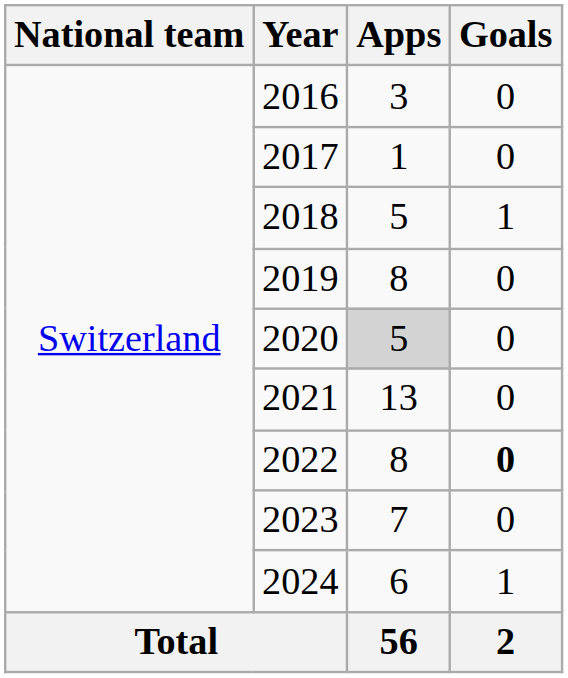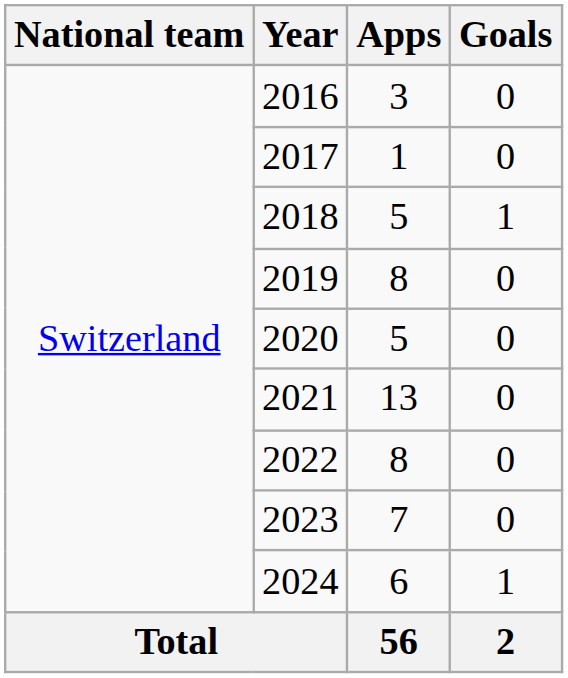(399, 338) lightgrey background -> (399, 338) no background
(506, 459) bold -> (506, 459) normal
